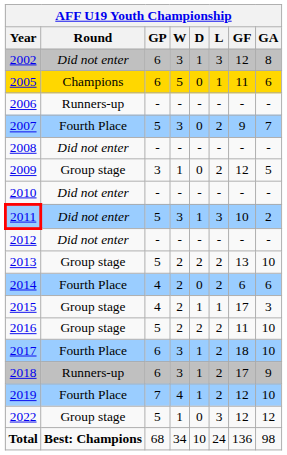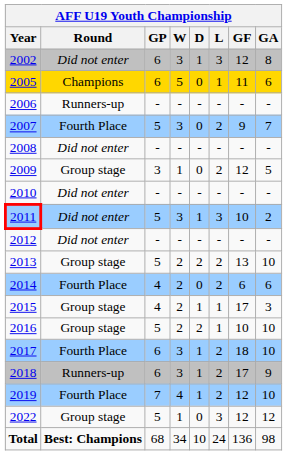(219, 328) 2 -> (219, 328) 1
(242, 328) 11 -> (242, 328) 10
